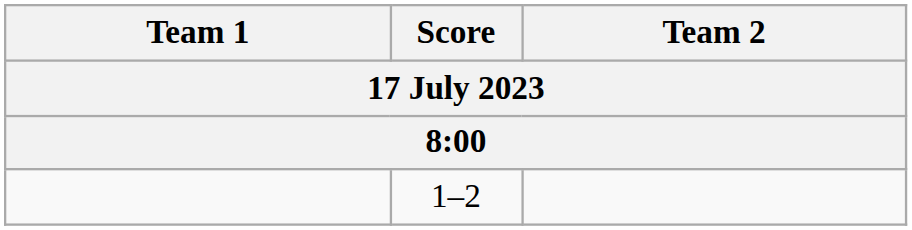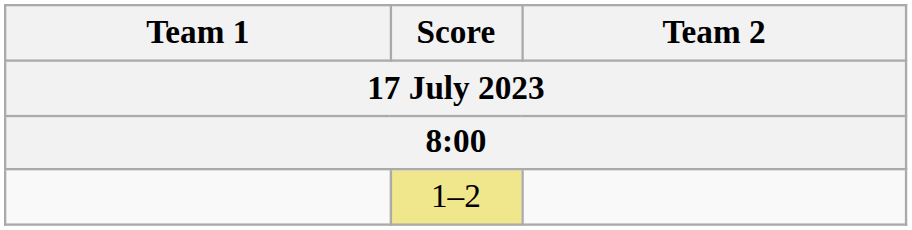(456, 196) no background -> (456, 196) khaki background
